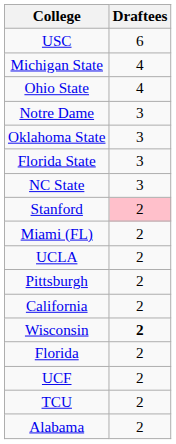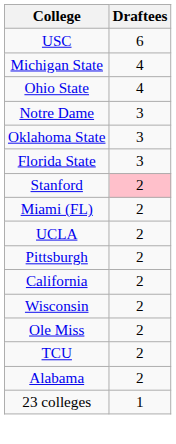- row: (57, 185)
(140, 329) bold -> (140, 305) normal
- row: (57, 354)
+ row: (57, 329)
- row: (57, 378)
+ row: (57, 402)
